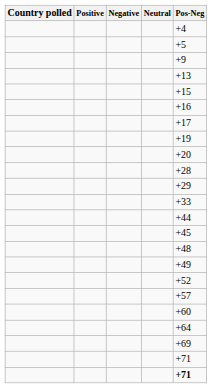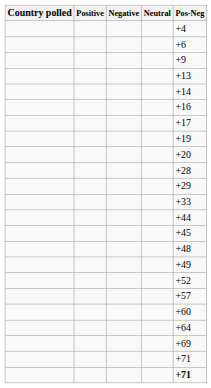(181, 44) +5 -> (181, 44) +6
(183, 91) +15 -> (183, 91) +14
